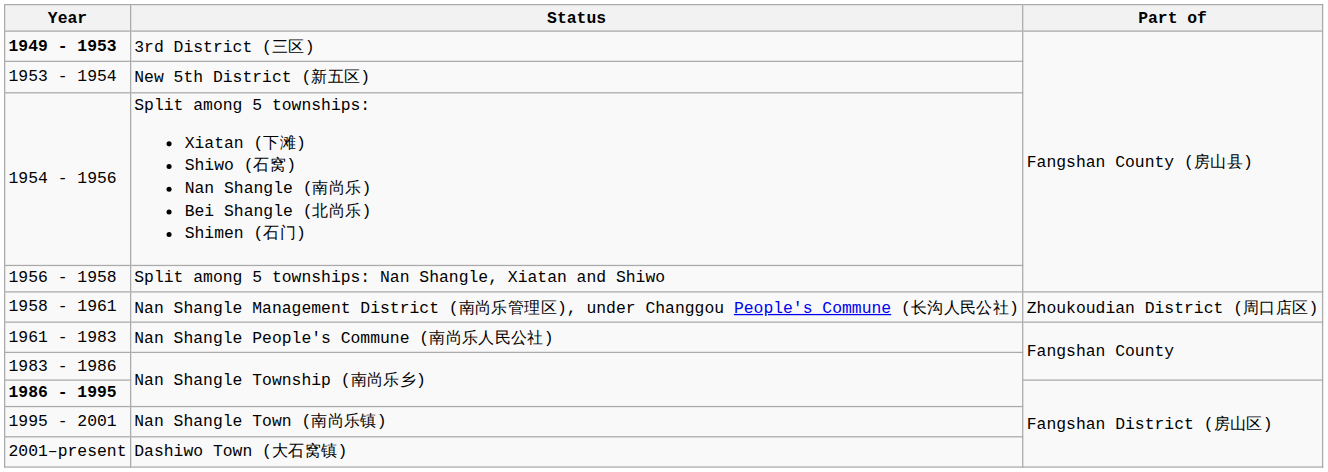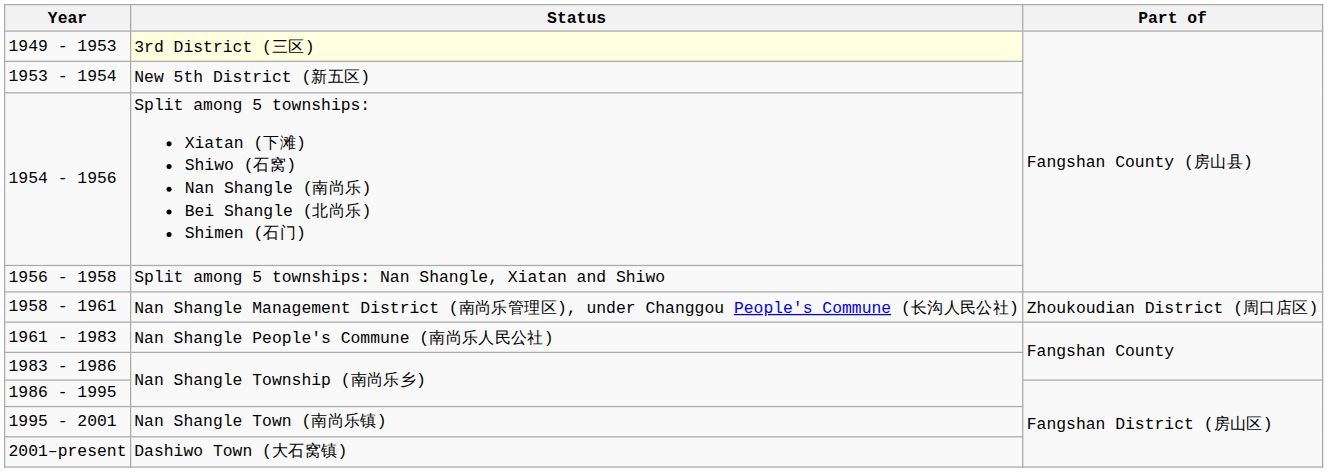(63, 47) bold -> (63, 47) normal
(224, 47) no background -> (224, 47) lightyellow background
(63, 393) bold -> (63, 393) normal
